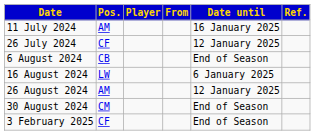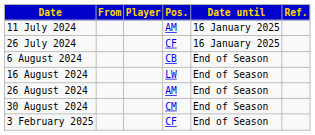columns swapped: (110, 12) <-> (177, 12)
(236, 44) 12 January 2025 -> (236, 44) 16 January 2025
(233, 75) 6 January 2025 -> (231, 75) End of Season
(236, 91) 12 January 2025 -> (231, 91) End of Season
